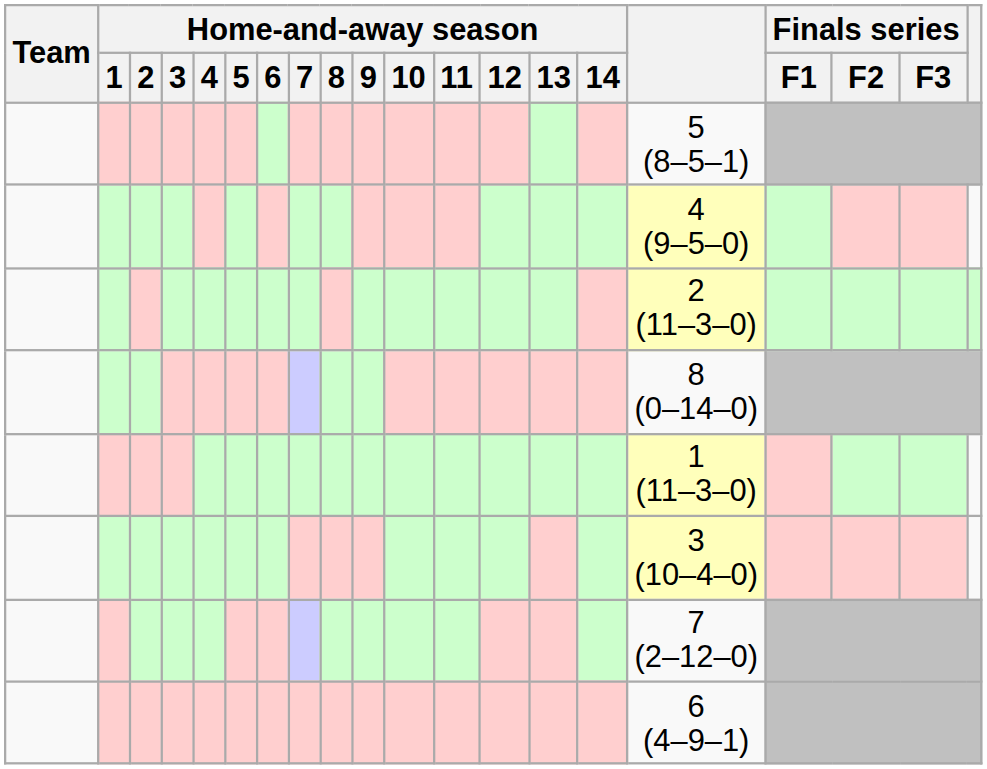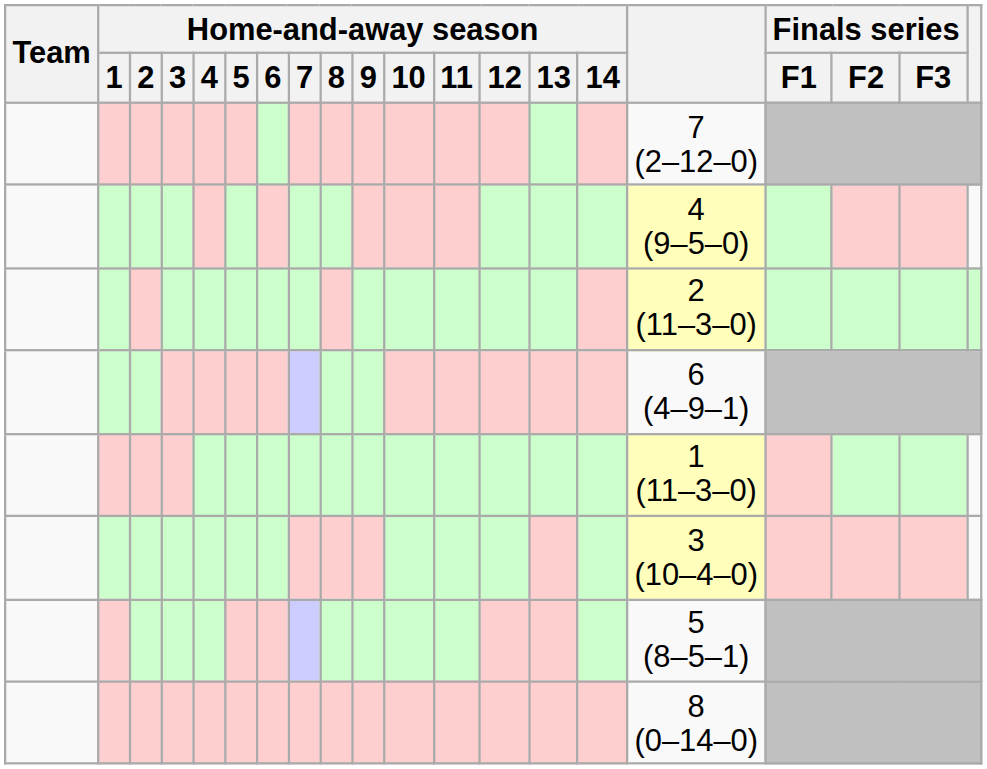(696, 143) 5 (8–5–1) -> (696, 143) 7 (2–12–0)
(696, 392) 8 (0–14–0) -> (696, 392) 6 (4–9–1)
(696, 640) 7 (2–12–0) -> (696, 640) 5 (8–5–1)
(696, 722) 6 (4–9–1) -> (696, 722) 8 (0–14–0)
